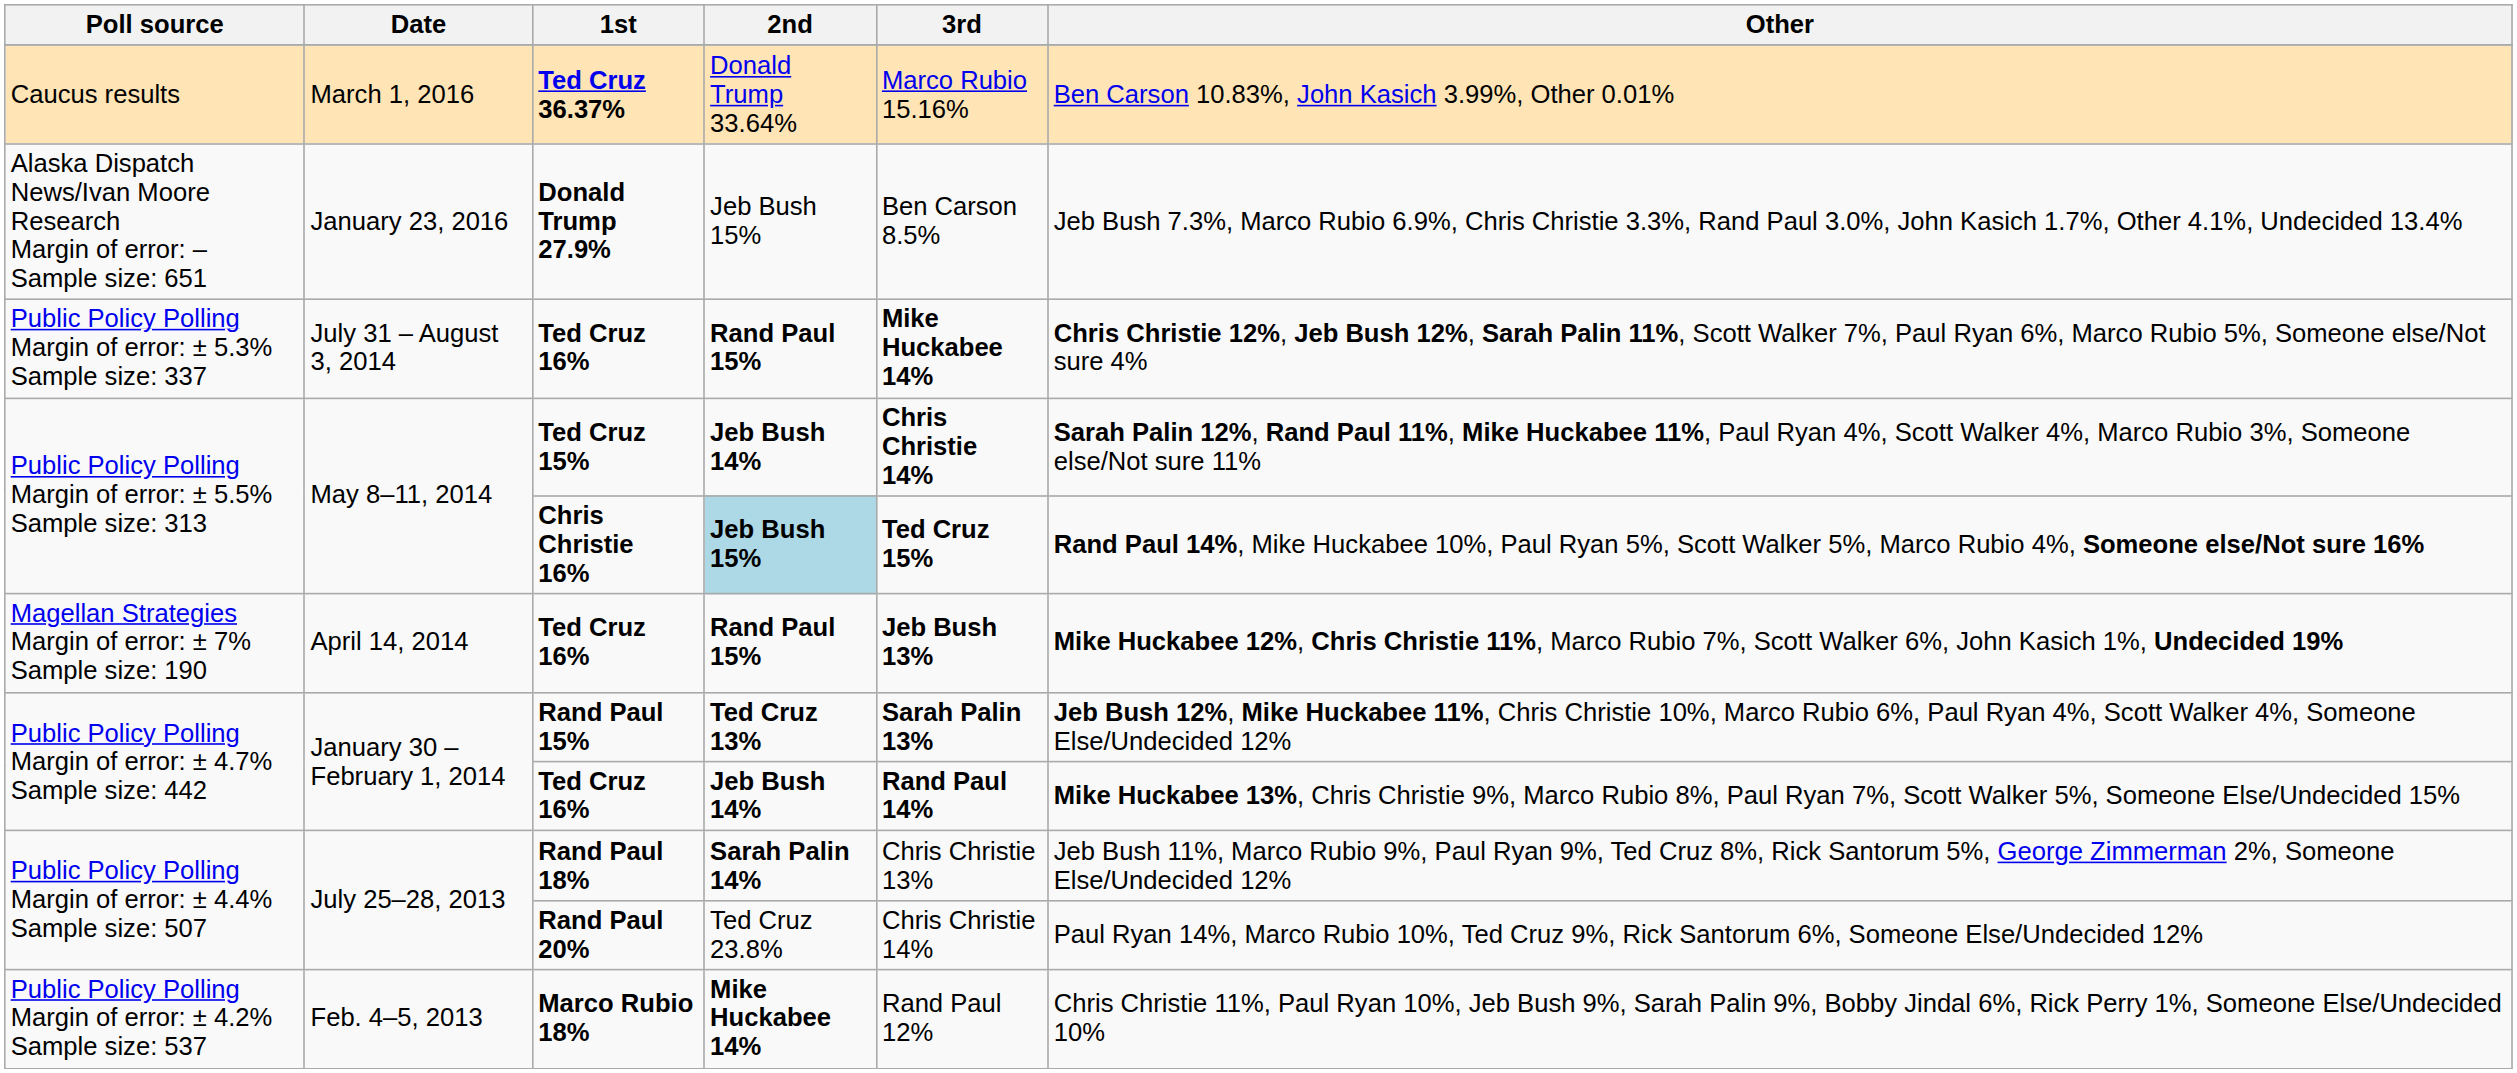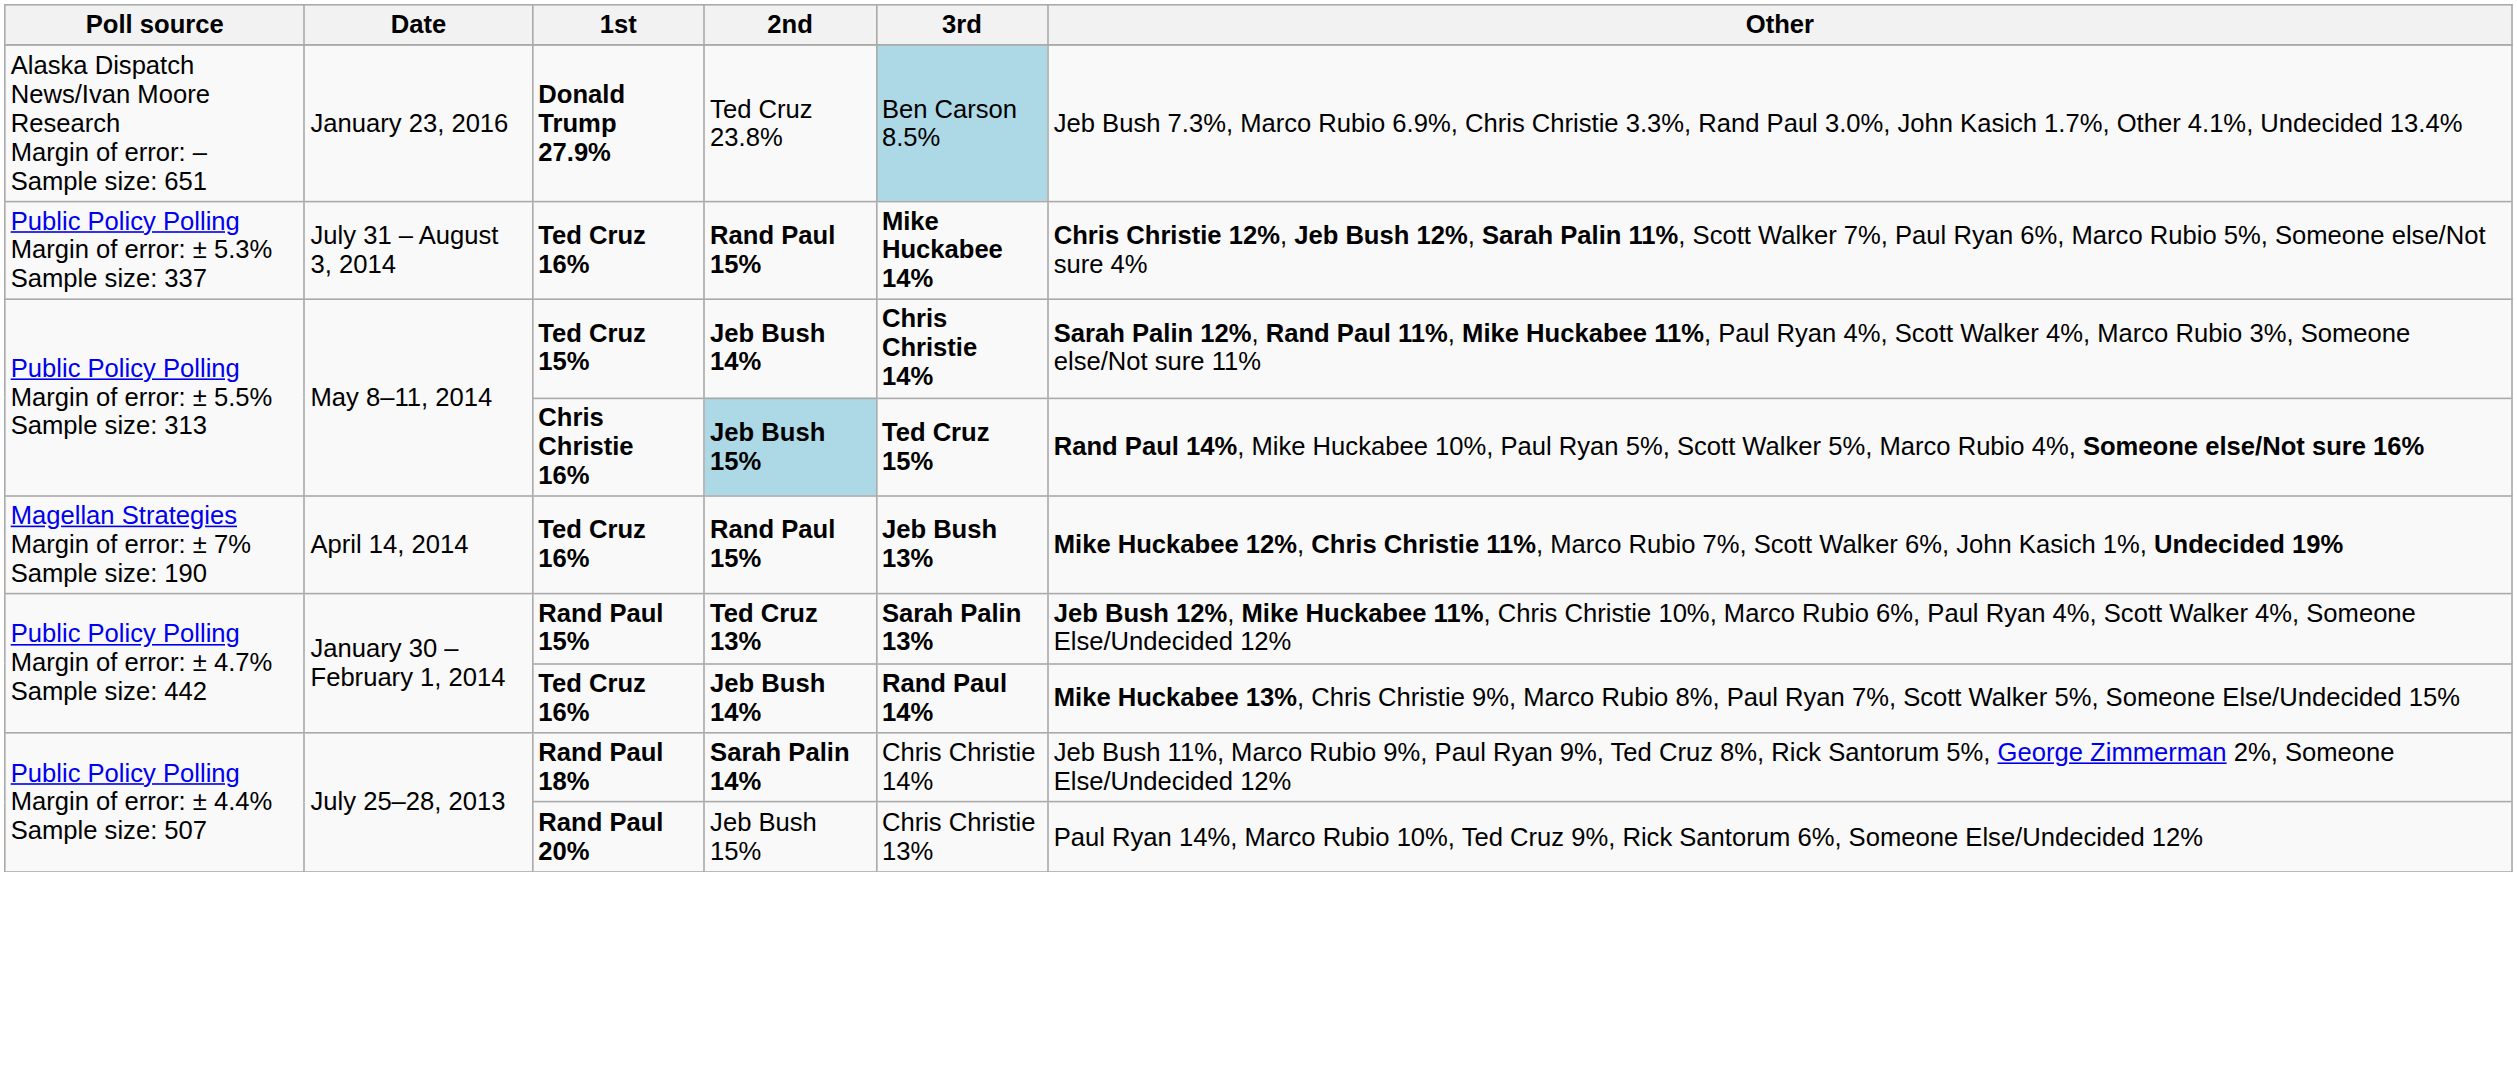- row: (95, 94)
(763, 221) Jeb Bush 15% -> (761, 122) Ted Cruz 23.8%
(950, 221) no background -> (950, 122) lightblue background
(959, 865) Chris Christie 13% -> (959, 767) Chris Christie 14%
(761, 934) Ted Cruz 23.8% -> (763, 836) Jeb Bush 15%
(959, 934) Chris Christie 14% -> (959, 836) Chris Christie 13%
- row: (142, 1018)
